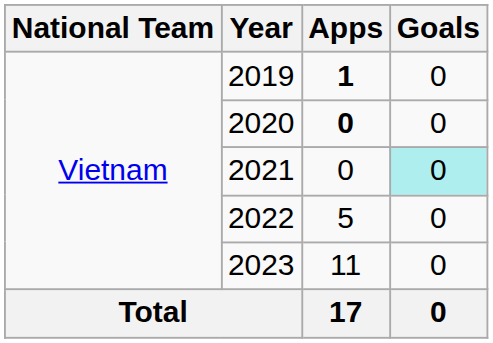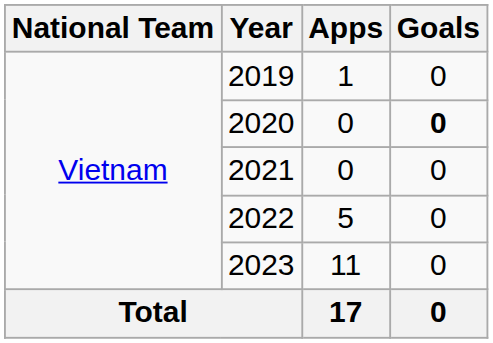(346, 75) bold -> (346, 75) normal
(346, 123) bold -> (346, 123) normal
(438, 123) normal -> (438, 123) bold
(438, 170) paleturquoise background -> (438, 170) no background
